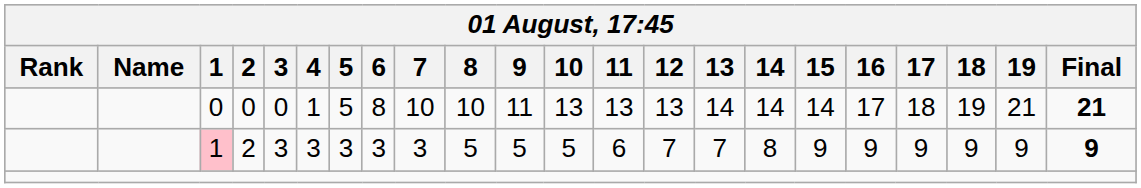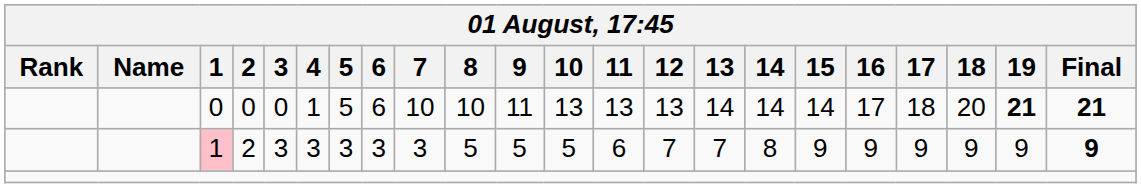(379, 107) 8 -> (379, 107) 6
(971, 107) 19 -> (971, 107) 20
(1022, 107) normal -> (1022, 107) bold
